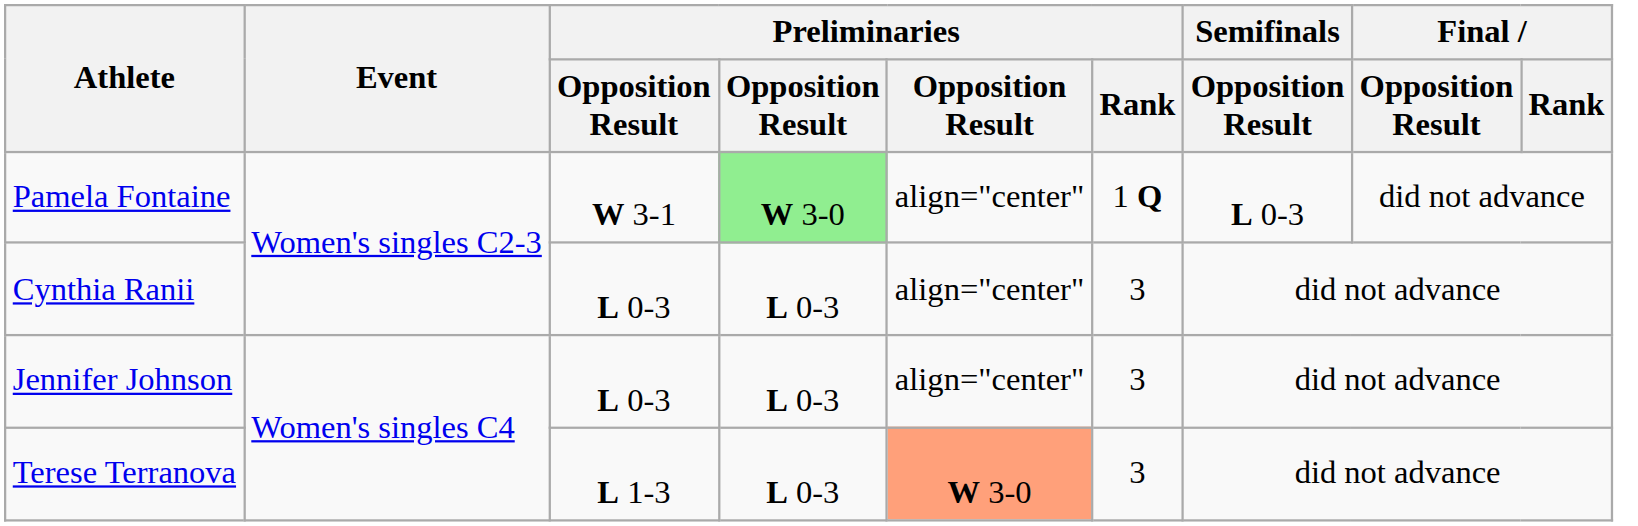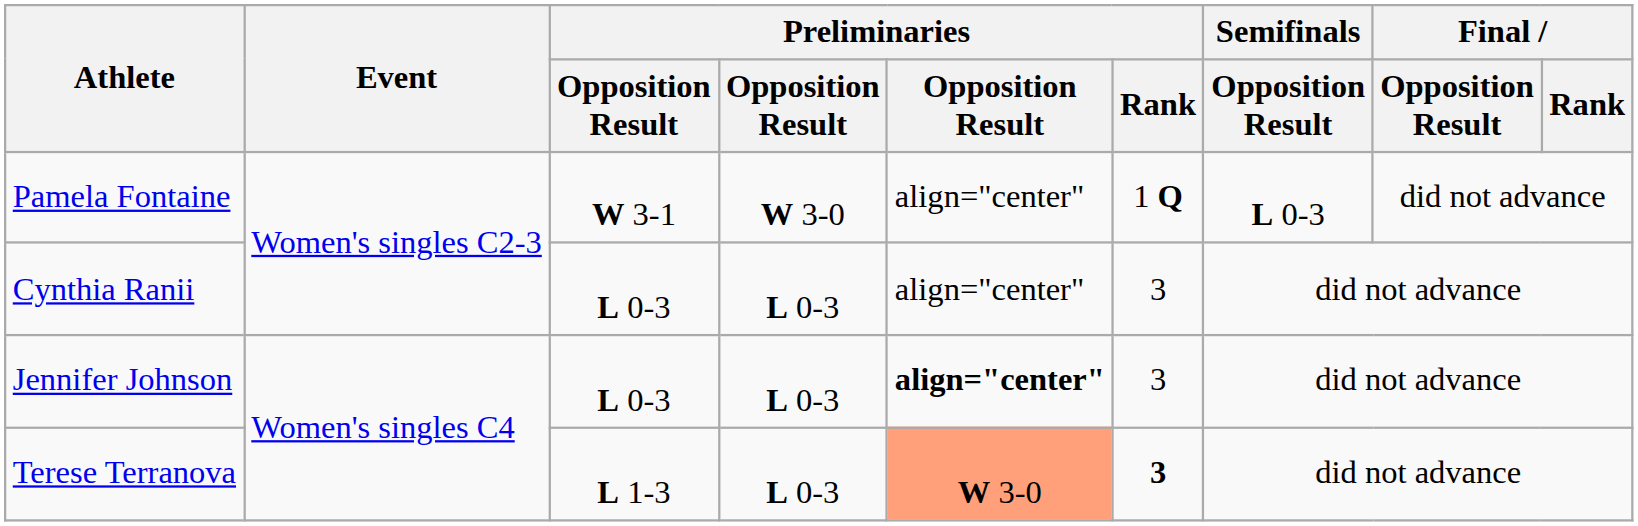(803, 215) lightgreen background -> (803, 215) no background
(990, 380) normal -> (1000, 380) bold
(1137, 472) normal -> (1158, 472) bold
